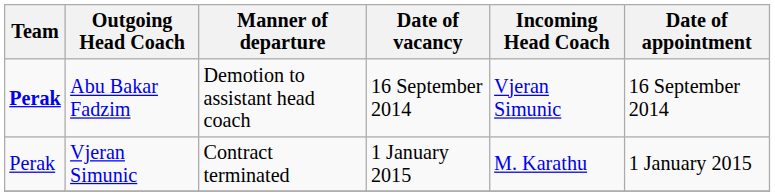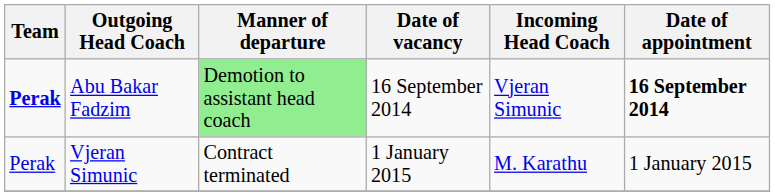(259, 97) no background -> (259, 97) lightgreen background
(684, 97) normal -> (688, 97) bold
